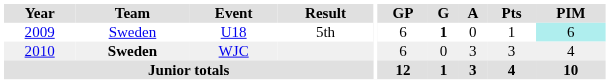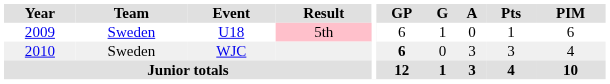(326, 32) no background -> (324, 32) pink background
(443, 32) bold -> (442, 32) normal
(571, 32) paleturquoise background -> (571, 32) no background
(132, 51) bold -> (131, 51) normal
(403, 51) normal -> (402, 51) bold
